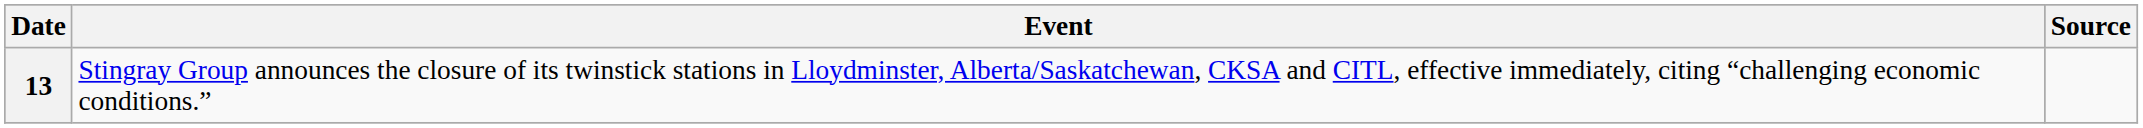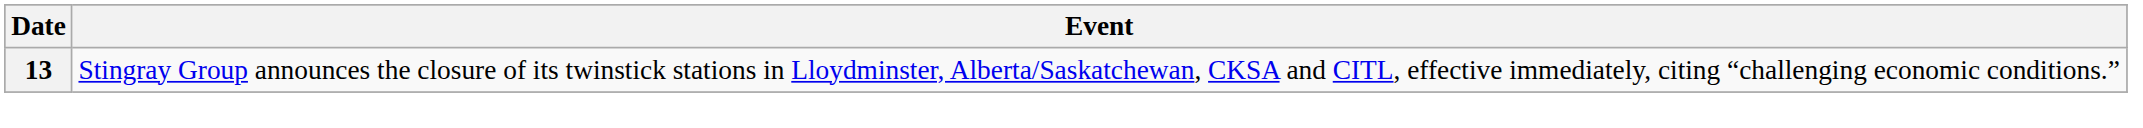- column: (2091, 26)
